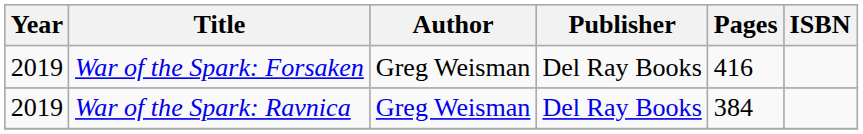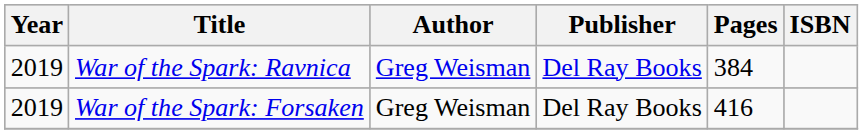rows swapped: (213, 107) <-> (219, 66)
